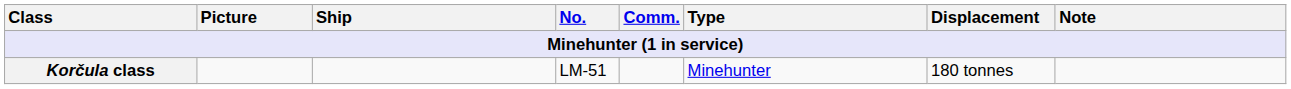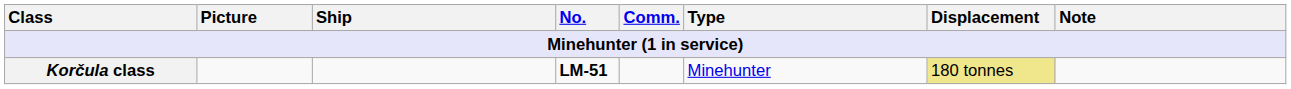(583, 70) normal -> (583, 70) bold
(972, 70) no background -> (972, 70) khaki background
